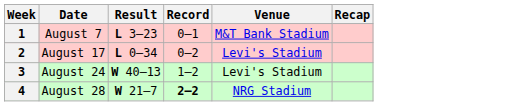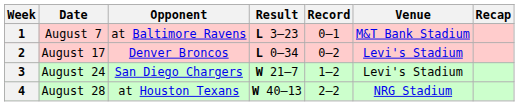+ column: (179, 14)
(136, 72) W 40–13 -> (277, 72) W 21–7
(136, 91) W 21–7 -> (277, 91) W 40–13
(188, 91) bold -> (329, 91) normal
